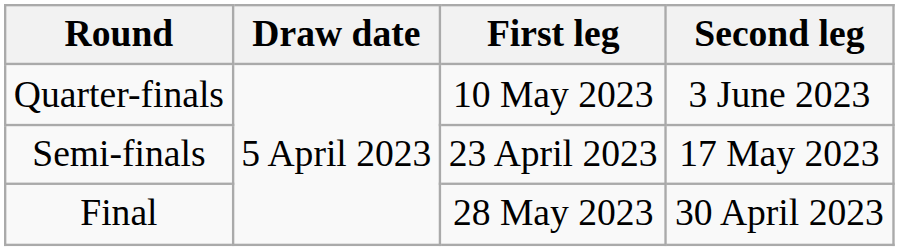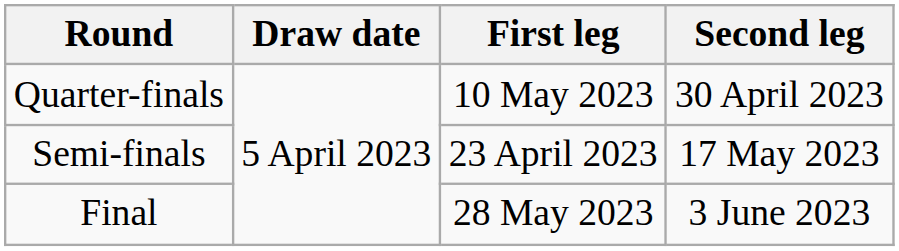(779, 93) 3 June 2023 -> (779, 93) 30 April 2023
(779, 213) 30 April 2023 -> (779, 213) 3 June 2023
